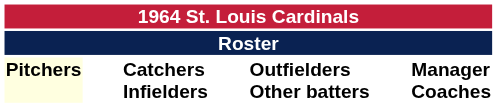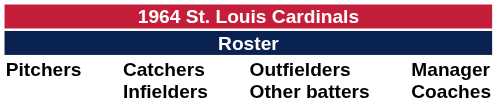(44, 69) lightyellow background -> (44, 69) no background
